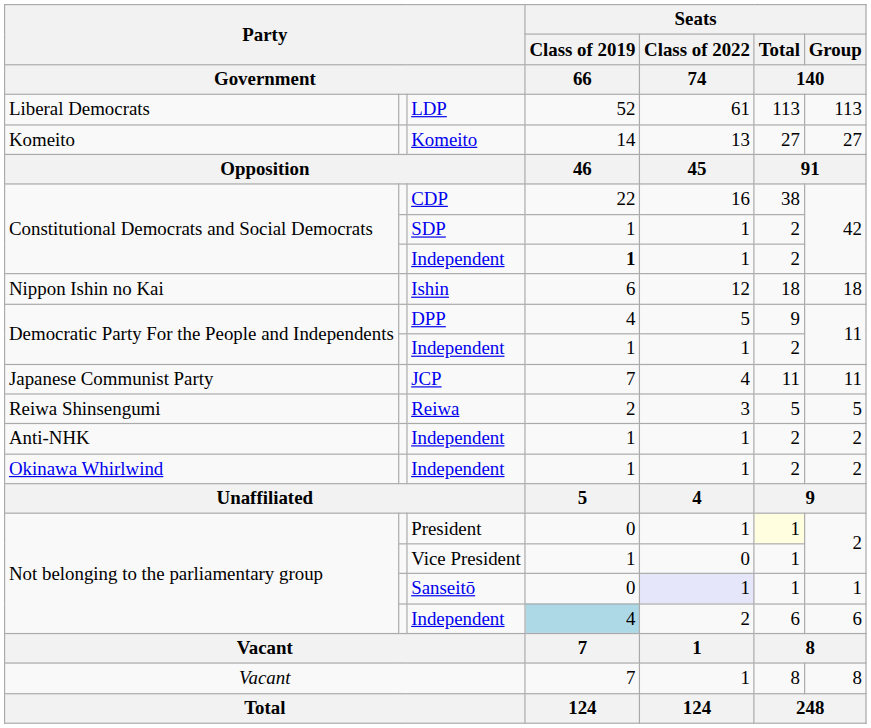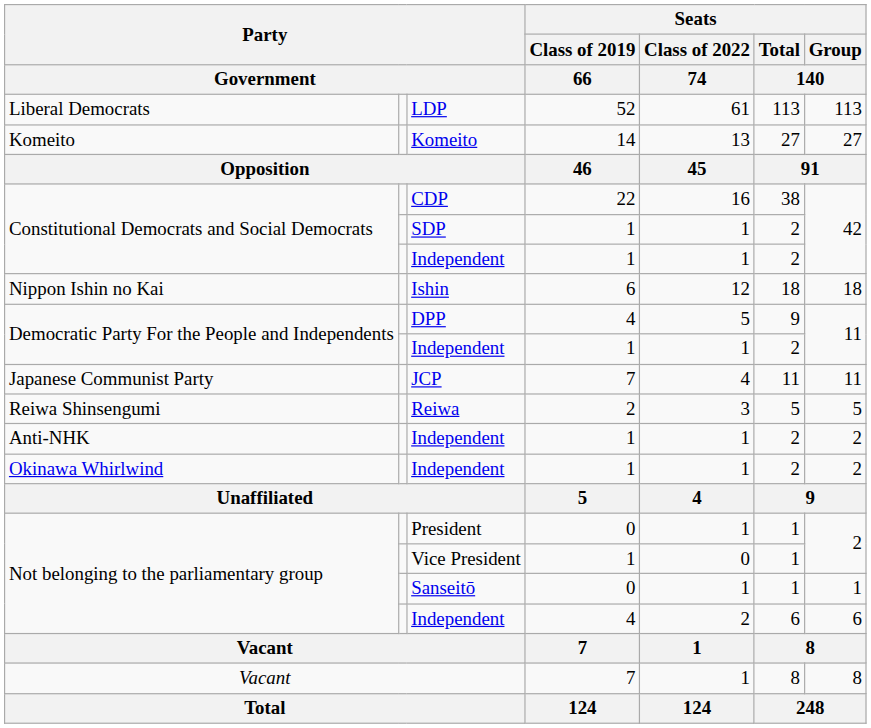(631, 259) bold -> (631, 259) normal
(795, 528) lightyellow background -> (795, 528) no background
(745, 588) lavender background -> (745, 588) no background
(631, 618) lightblue background -> (631, 618) no background
